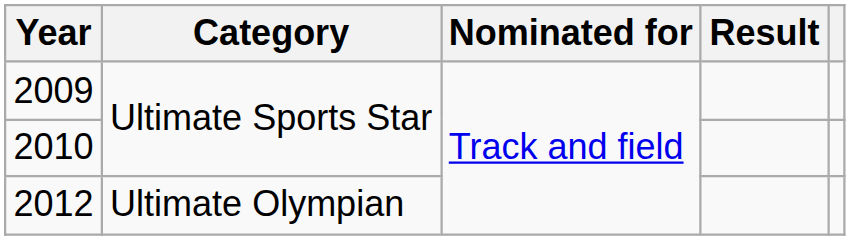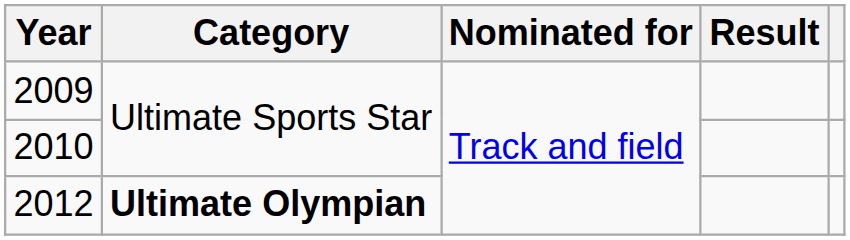(257, 204) normal -> (268, 204) bold
